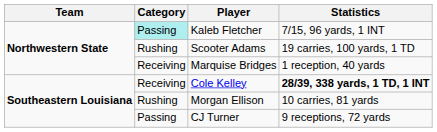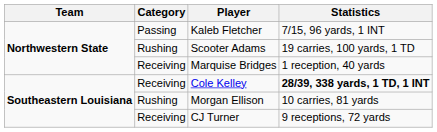(157, 30) paleturquoise background -> (157, 30) no background
(157, 118) Passing -> (161, 118) Receiving
